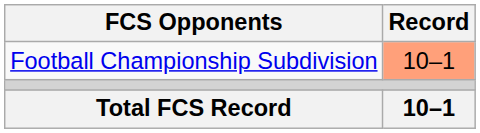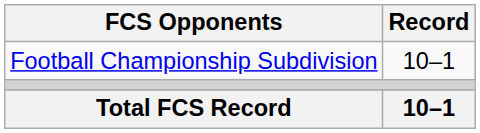(429, 60) lightsalmon background -> (429, 60) no background
